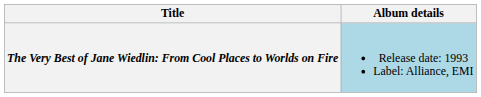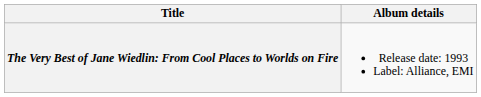(409, 64) lightblue background -> (409, 64) no background
